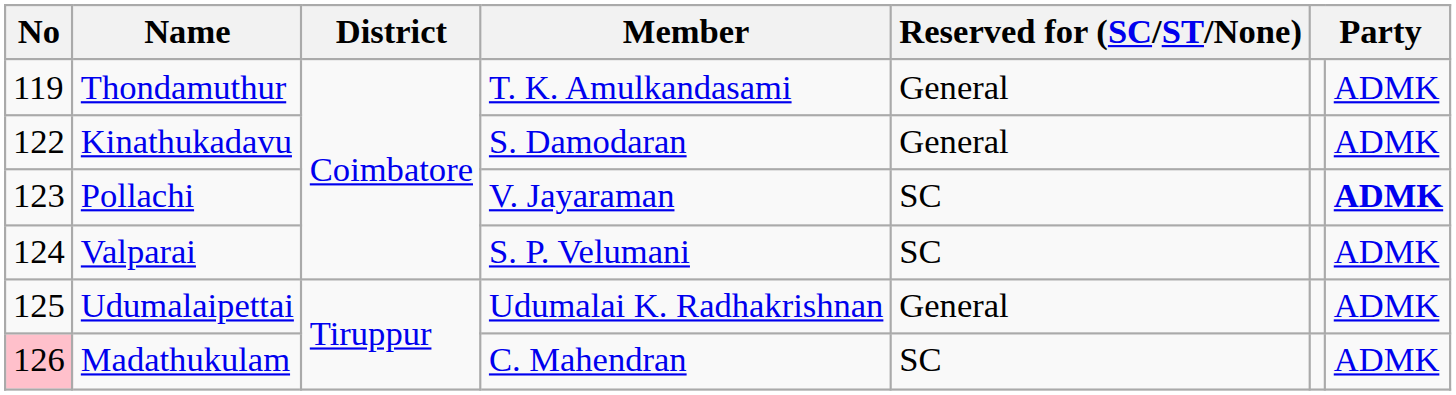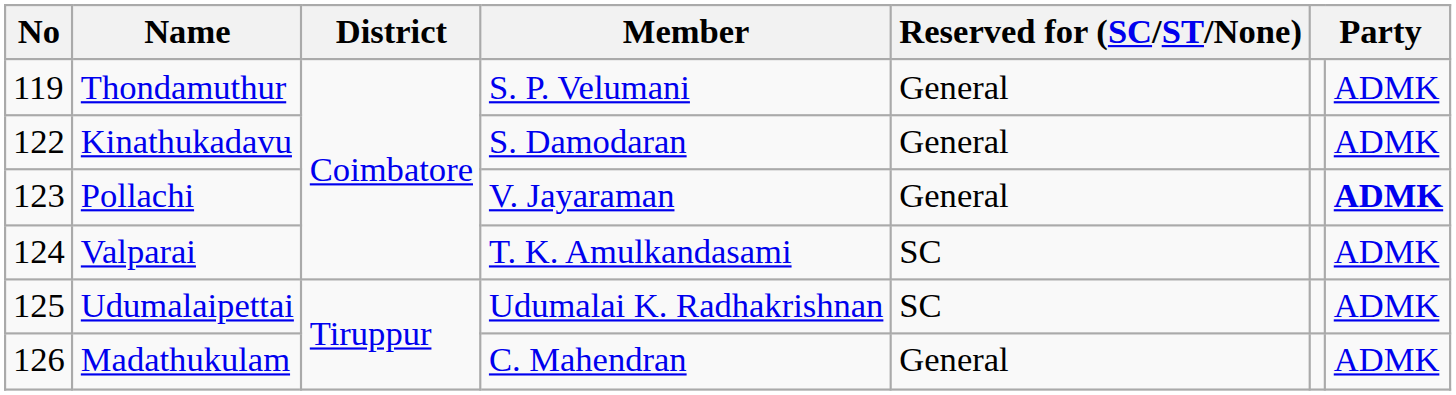(640, 86) T. K. Amulkandasami -> (589, 86) S. P. Velumani
(920, 196) SC -> (954, 196) General
(589, 251) S. P. Velumani -> (640, 251) T. K. Amulkandasami
(954, 305) General -> (920, 305) SC
(39, 360) pink background -> (39, 360) no background
(920, 360) SC -> (954, 360) General
